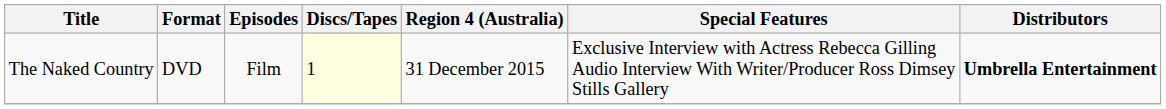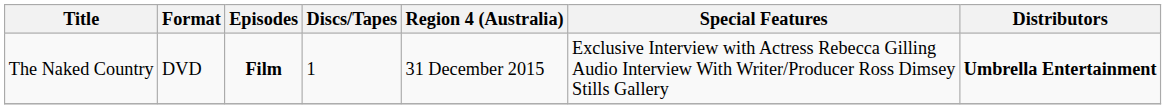(264, 68) normal -> (264, 68) bold
(311, 68) lightyellow background -> (311, 68) no background
